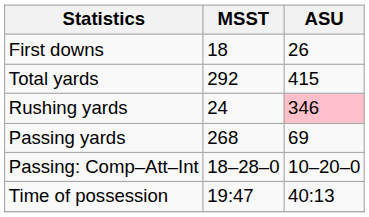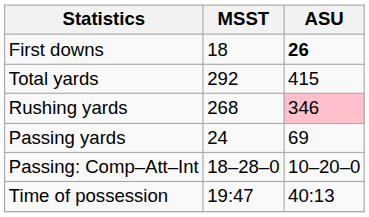(298, 49) normal -> (298, 49) bold
(218, 108) 24 -> (223, 108) 268
(223, 137) 268 -> (218, 137) 24
